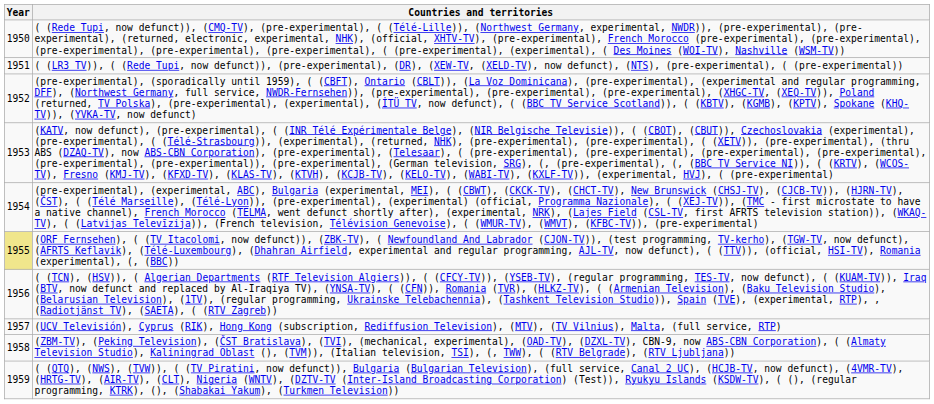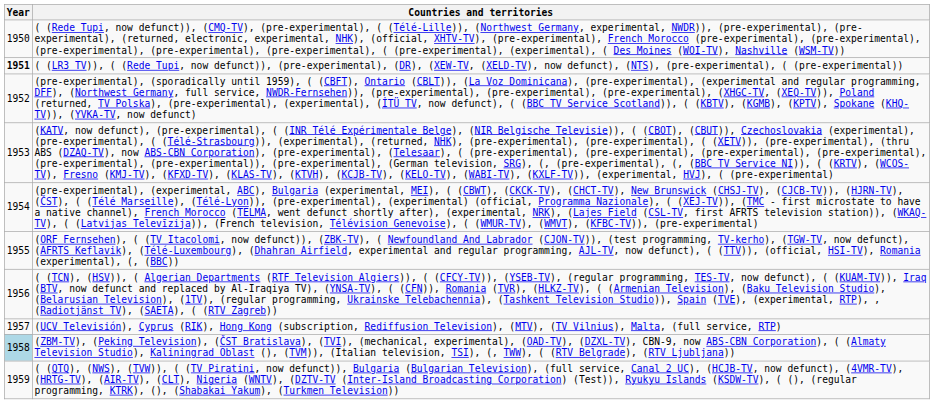(18, 66) normal -> (18, 66) bold
(18, 251) khaki background -> (18, 251) no background
(18, 348) no background -> (18, 348) lightblue background
